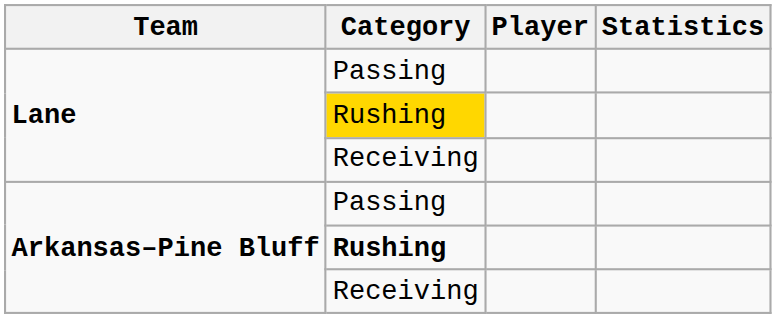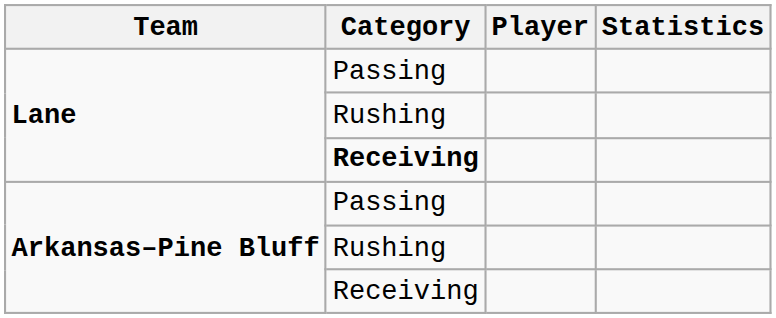(389, 115) gold background -> (389, 115) no background
(406, 159) normal -> (406, 159) bold
(389, 247) bold -> (389, 247) normal
